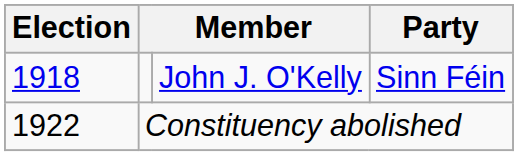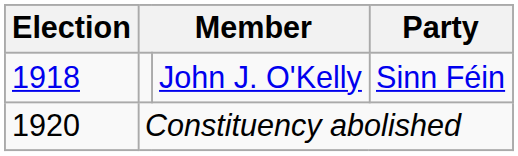(46, 125) 1922 -> (46, 125) 1920
